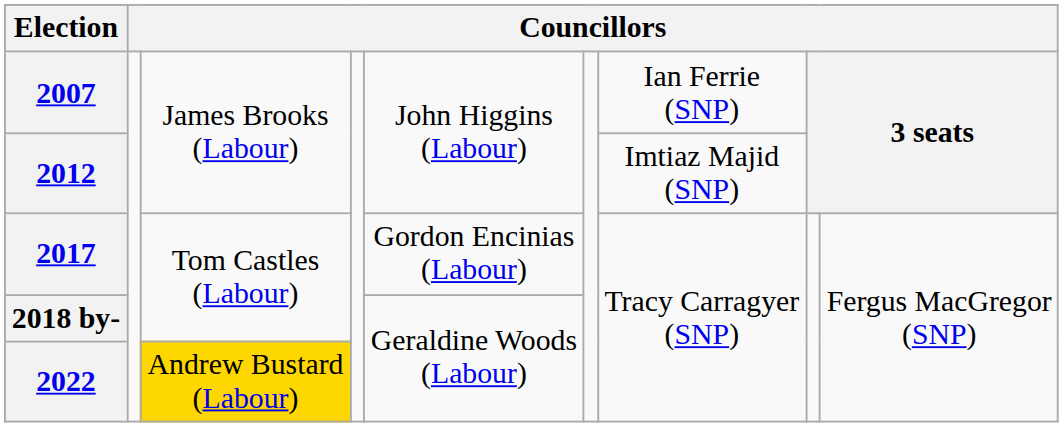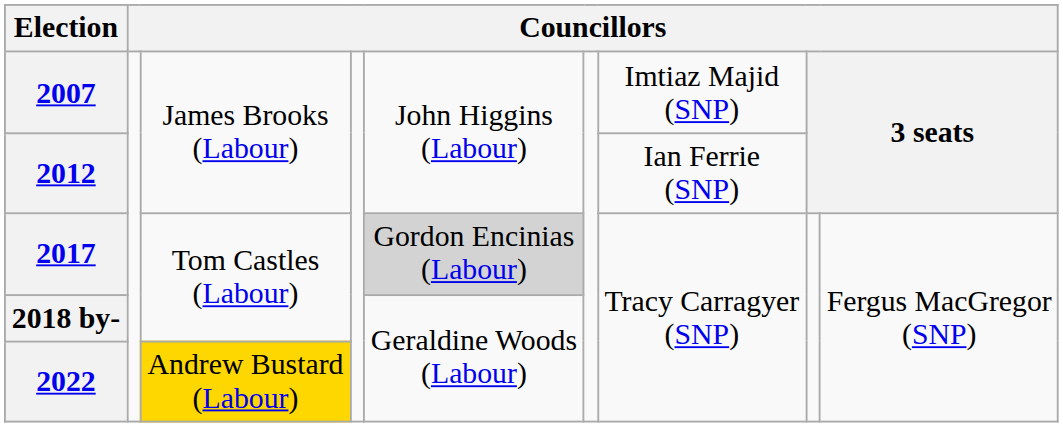(702, 92) Ian Ferrie (SNP) -> (702, 92) Imtiaz Majid (SNP)
(702, 172) Imtiaz Majid (SNP) -> (702, 172) Ian Ferrie (SNP)
(474, 253) no background -> (474, 253) lightgrey background
